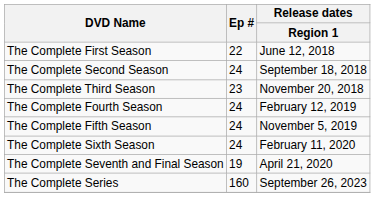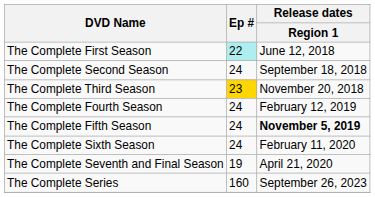(236, 51) no background -> (236, 51) paleturquoise background
(236, 88) no background -> (236, 88) gold background
(308, 126) normal -> (310, 126) bold
